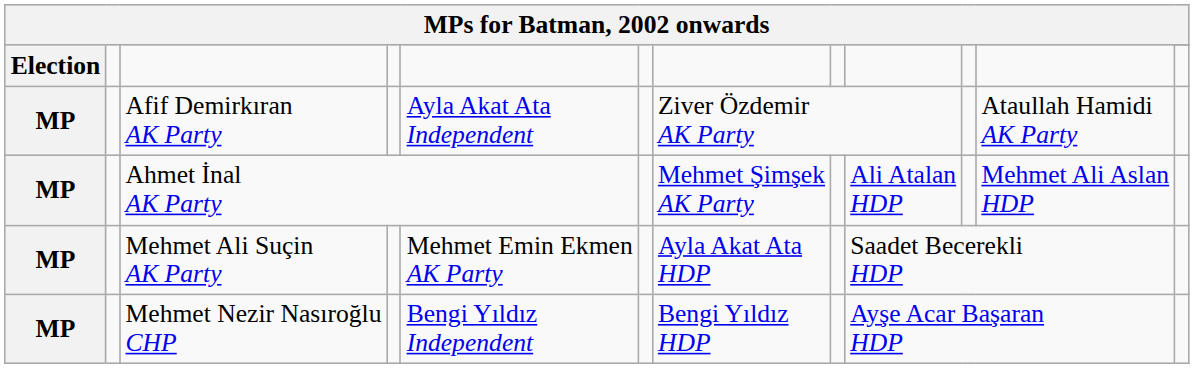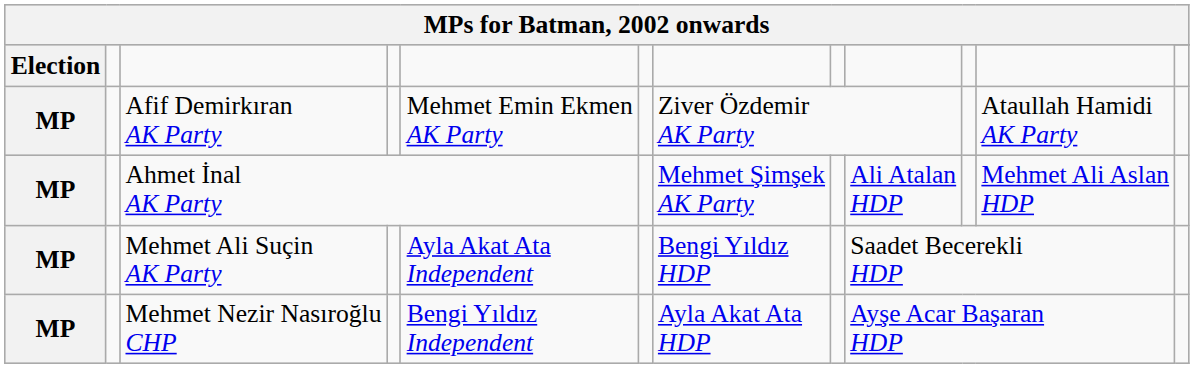(479, 120) Ayla Akat Ata Independent -> (520, 120) Mehmet Emin Ekmen AK Party
(520, 259) Mehmet Emin Ekmen AK Party -> (479, 259) Ayla Akat Ata Independent
(730, 259) Ayla Akat Ata HDP -> (723, 259) Bengi Yıldız HDP
(723, 328) Bengi Yıldız HDP -> (730, 328) Ayla Akat Ata HDP
